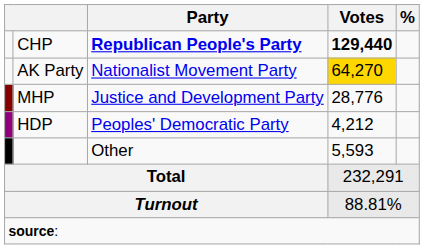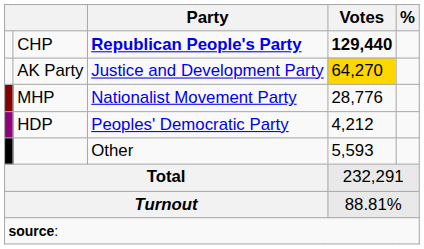(194, 71) Nationalist Movement Party -> (207, 71) Justice and Development Party
(207, 97) Justice and Development Party -> (194, 97) Nationalist Movement Party
